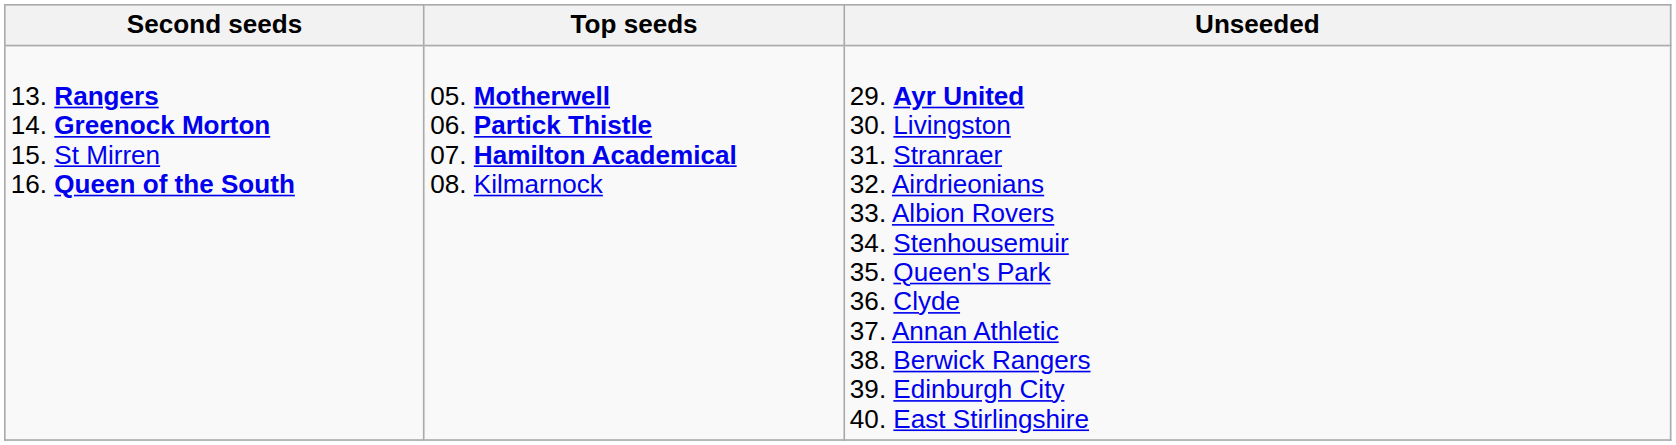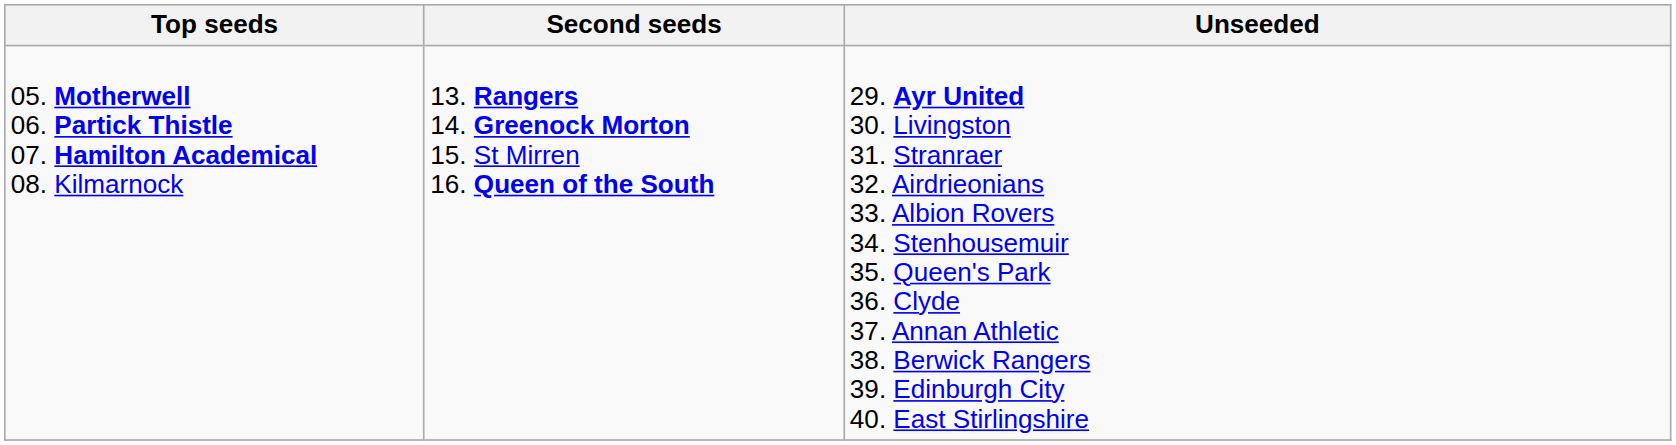columns swapped: (634, 25) <-> (215, 25)
